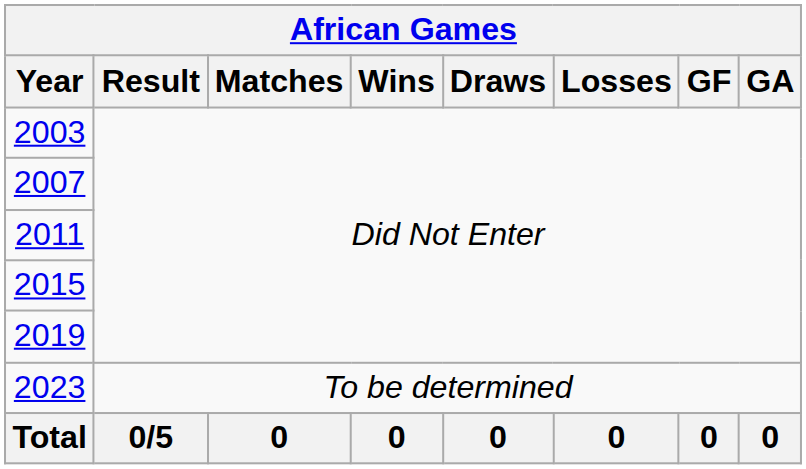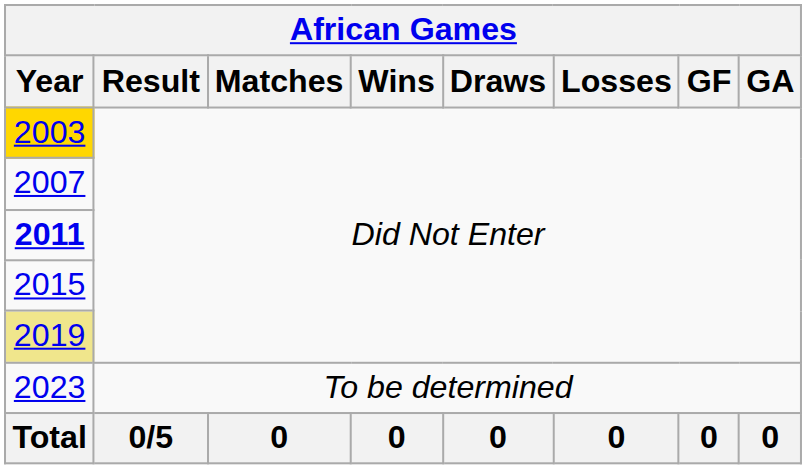(50, 132) no background -> (50, 132) gold background
(50, 234) normal -> (50, 234) bold
(50, 336) no background -> (50, 336) khaki background
